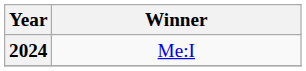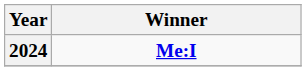(176, 50) normal -> (176, 50) bold
